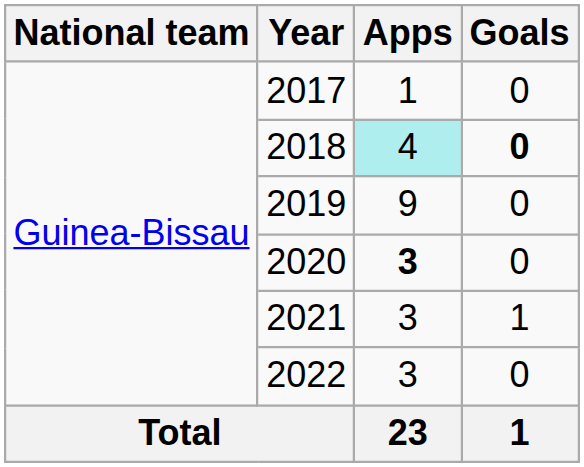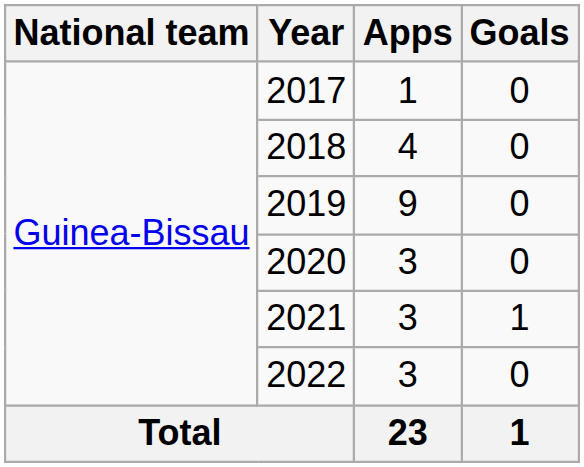(408, 147) paleturquoise background -> (408, 147) no background
(519, 147) bold -> (519, 147) normal
(408, 261) bold -> (408, 261) normal
